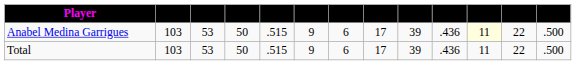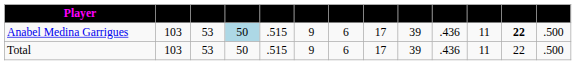(242, 32) no background -> (242, 32) lightblue background
(484, 32) lightyellow background -> (484, 32) no background
(519, 32) normal -> (519, 32) bold
